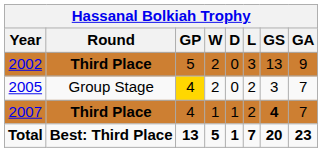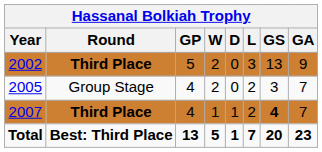(190, 87) gold background -> (190, 87) no background
